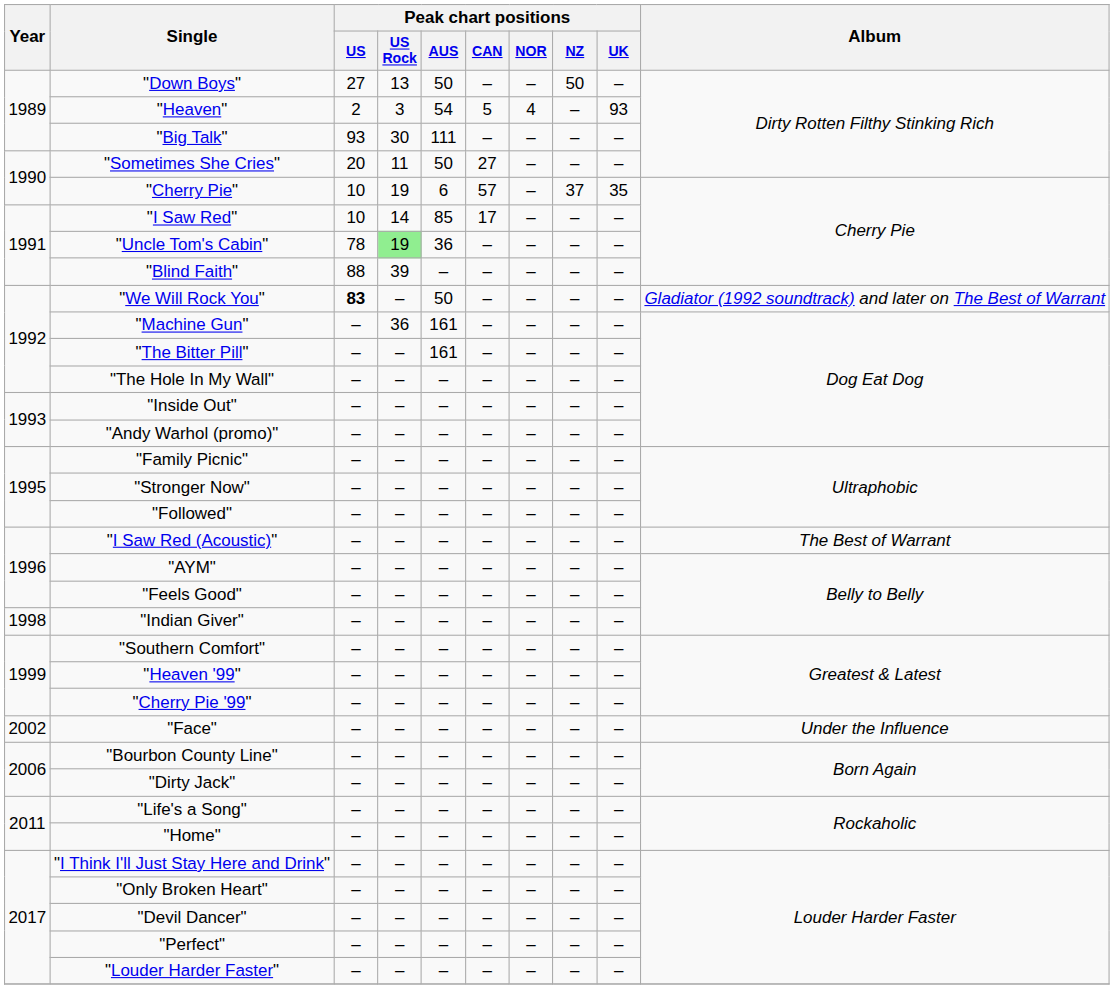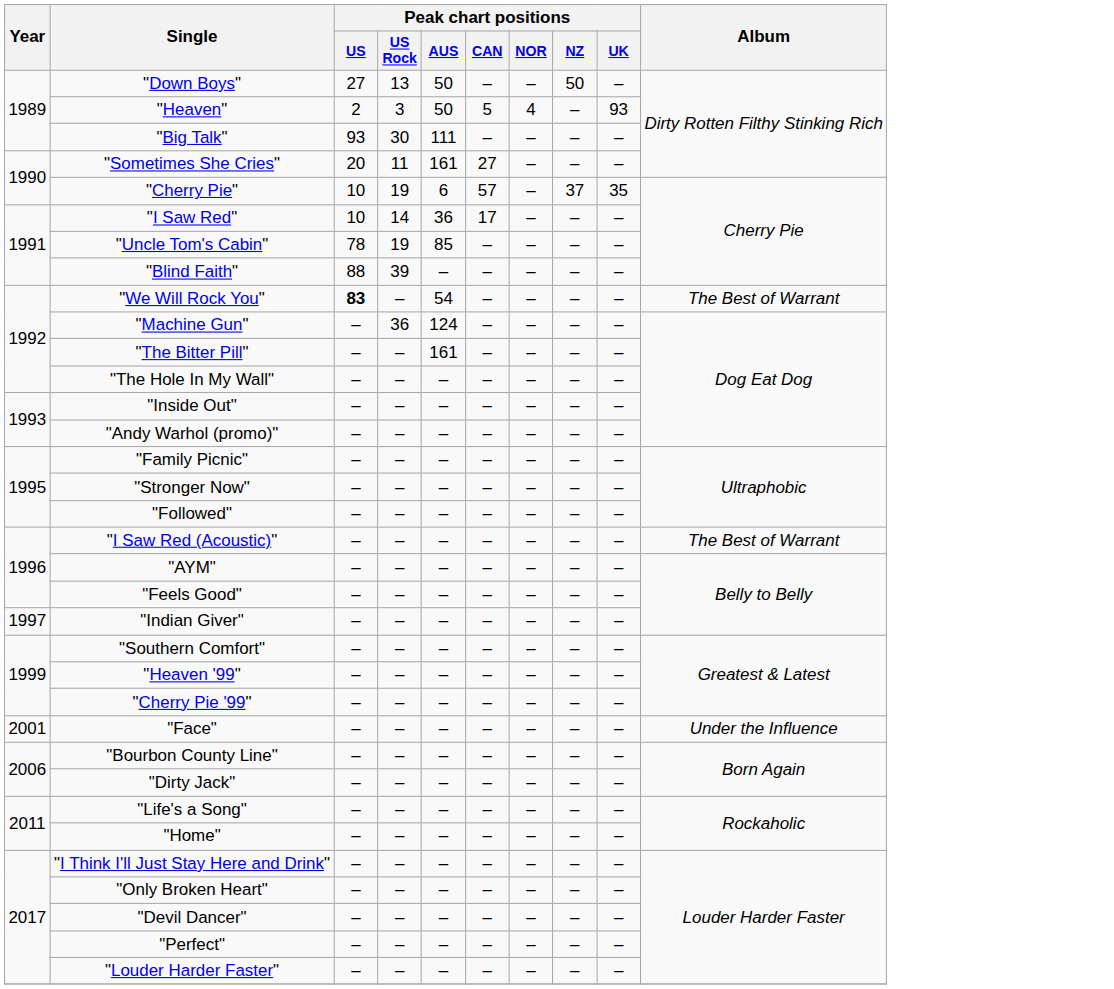(443, 110) 54 -> (443, 110) 50
(443, 164) 50 -> (443, 164) 161
(443, 217) 85 -> (443, 217) 36
(400, 244) lightgreen background -> (400, 244) no background
(443, 244) 36 -> (443, 244) 85
(443, 298) 50 -> (443, 298) 54
(875, 298) Gladiator (1992 soundtrack) and later on The Best of Warrant -> (764, 298) The Best of Warrant
(443, 325) 161 -> (443, 325) 124
(27, 621) 1998 -> (27, 621) 1997
(27, 728) 2002 -> (27, 728) 2001
